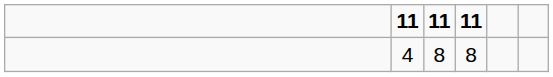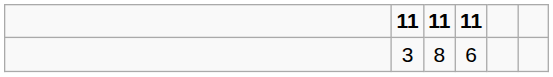(408, 54) 4 -> (408, 54) 3
(471, 54) 8 -> (471, 54) 6
